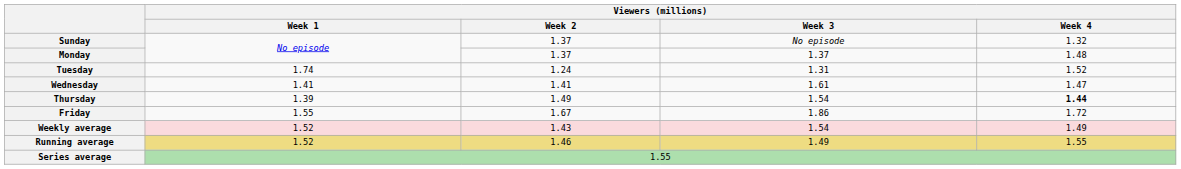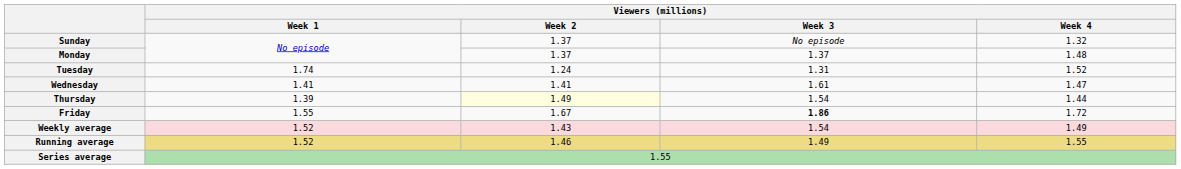(561, 99) no background -> (561, 99) lightyellow background
(1076, 99) bold -> (1076, 99) normal
(818, 113) normal -> (818, 113) bold
